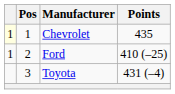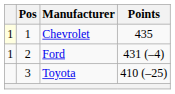(144, 54) 410 (–25) -> (144, 54) 431 (–4)
(144, 73) 431 (–4) -> (144, 73) 410 (–25)
